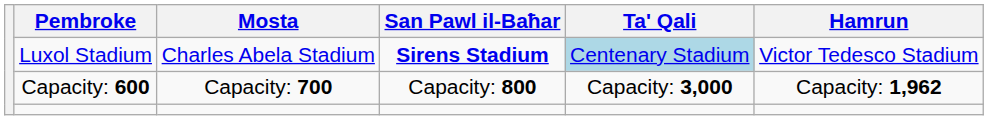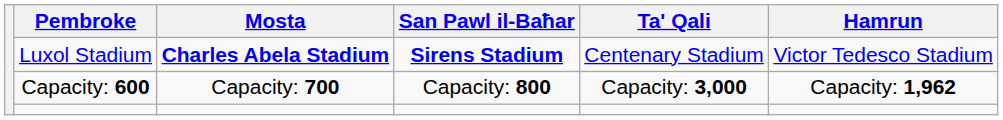(268, 54) normal -> (275, 54) bold
(660, 54) lightblue background -> (674, 54) no background
